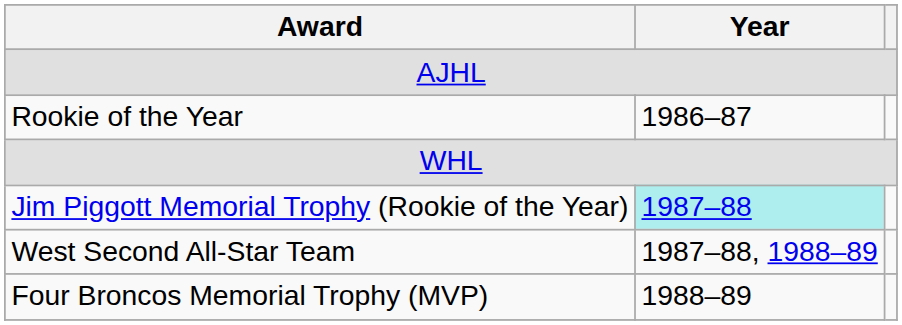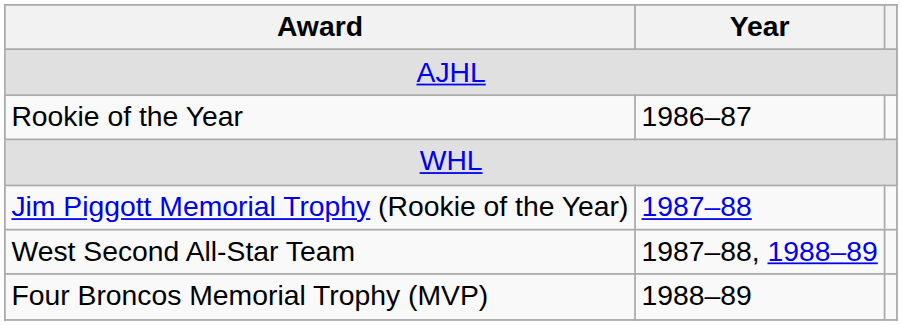(697, 206) paleturquoise background -> (697, 206) no background
